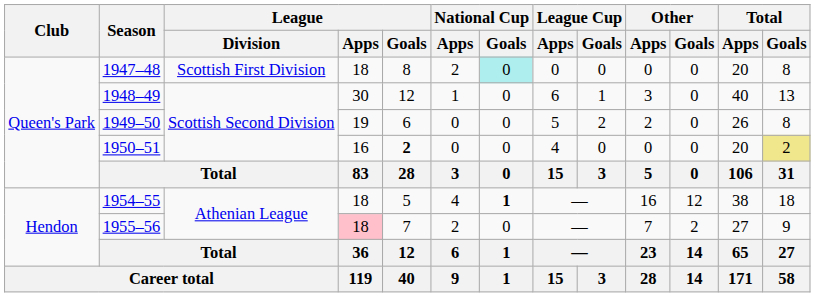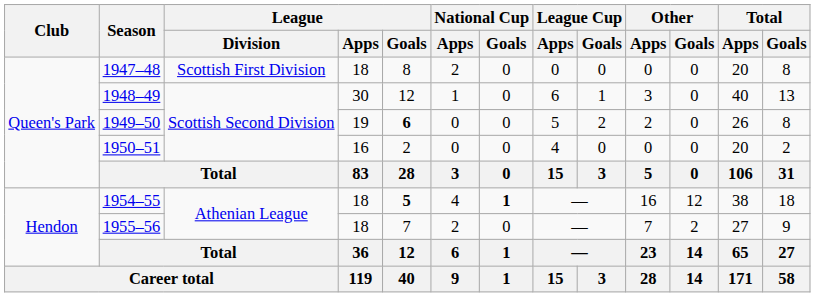(506, 69) paleturquoise background -> (506, 69) no background
(407, 122) normal -> (407, 122) bold
(407, 148) bold -> (407, 148) normal
(786, 148) khaki background -> (786, 148) no background
(407, 200) normal -> (407, 200) bold
(360, 226) pink background -> (360, 226) no background
